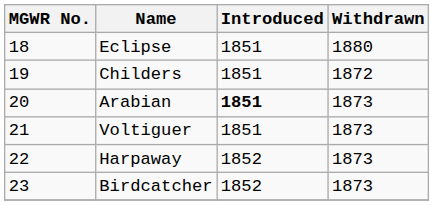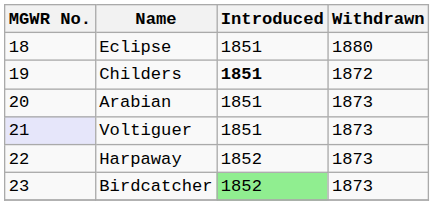(241, 75) normal -> (241, 75) bold
(241, 103) bold -> (241, 103) normal
(19, 131) no background -> (19, 131) lavender background
(241, 186) no background -> (241, 186) lightgreen background
